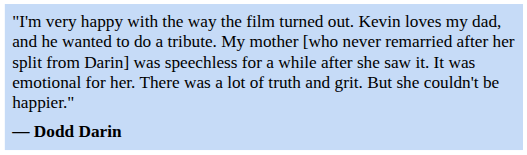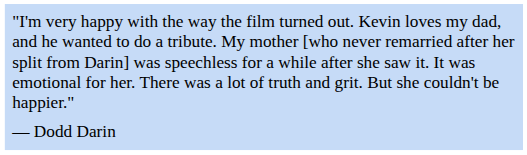(67, 132) bold -> (64, 132) normal
